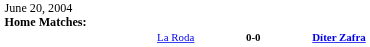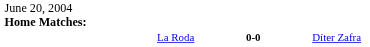(339, 38) bold -> (337, 38) normal
